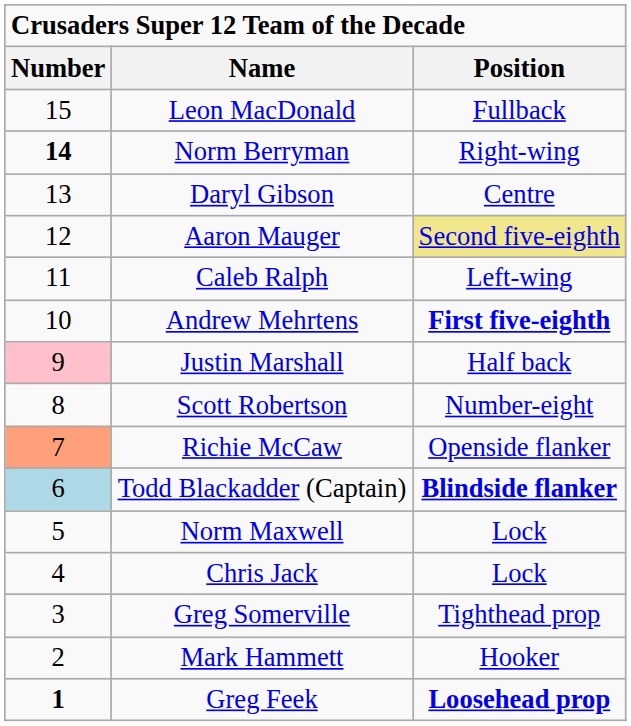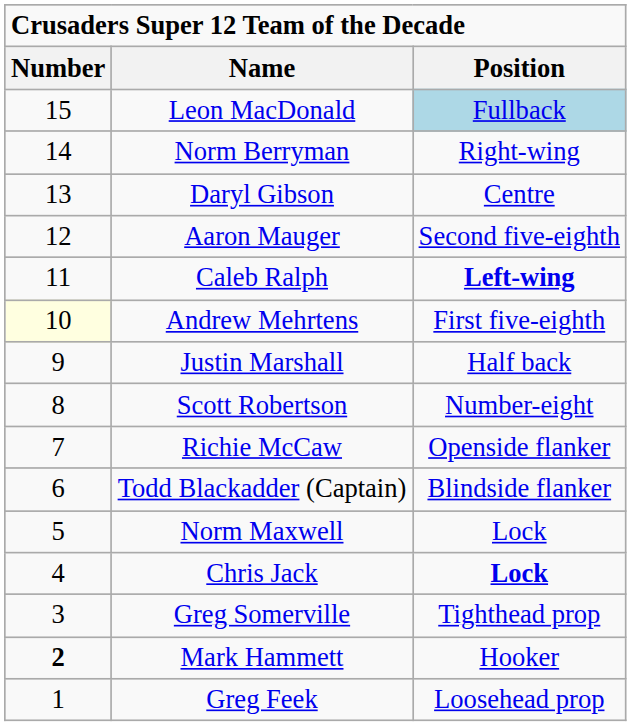(519, 109) no background -> (519, 109) lightblue background
(58, 151) bold -> (58, 151) normal
(519, 236) khaki background -> (519, 236) no background
(519, 278) normal -> (519, 278) bold
(58, 320) no background -> (58, 320) lightyellow background
(519, 320) bold -> (519, 320) normal
(58, 362) pink background -> (58, 362) no background
(58, 446) lightsalmon background -> (58, 446) no background
(58, 488) lightblue background -> (58, 488) no background
(519, 488) bold -> (519, 488) normal
(519, 573) normal -> (519, 573) bold
(58, 657) normal -> (58, 657) bold
(58, 699) bold -> (58, 699) normal
(519, 699) bold -> (519, 699) normal
